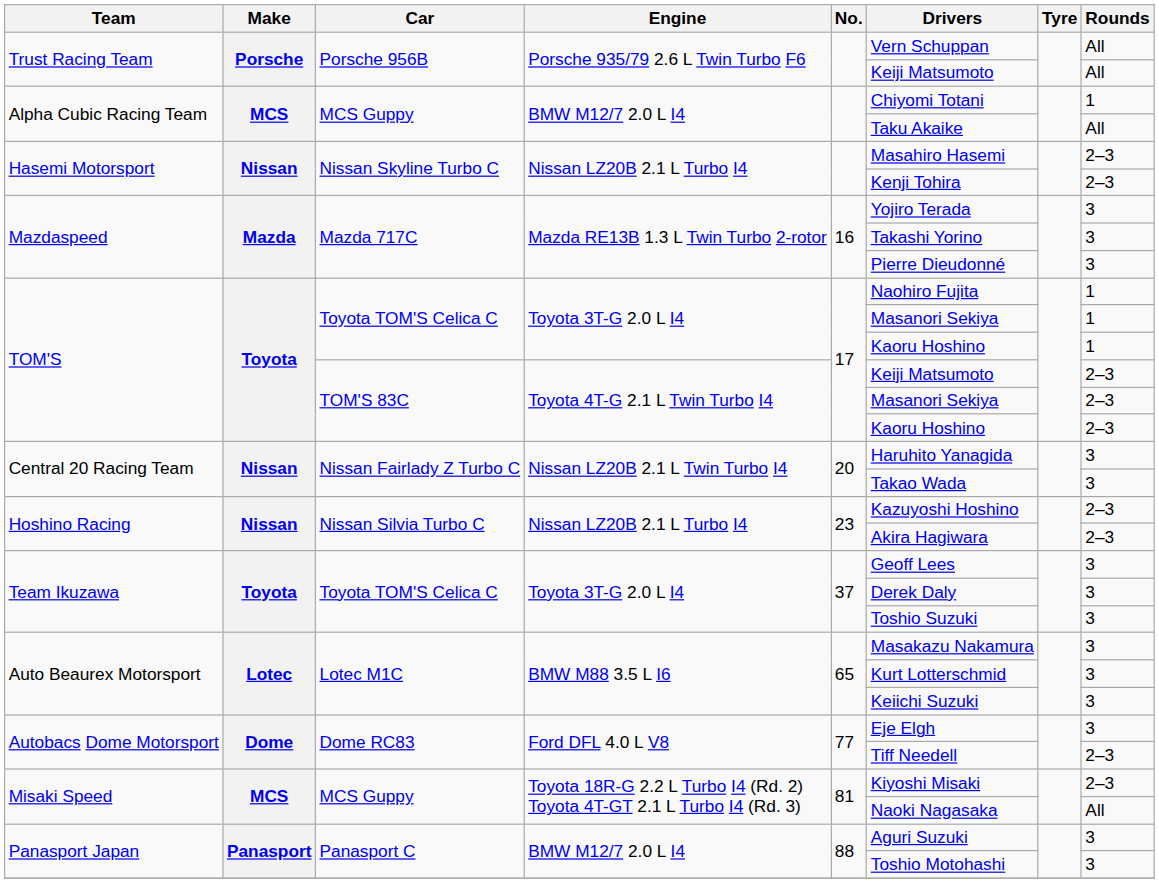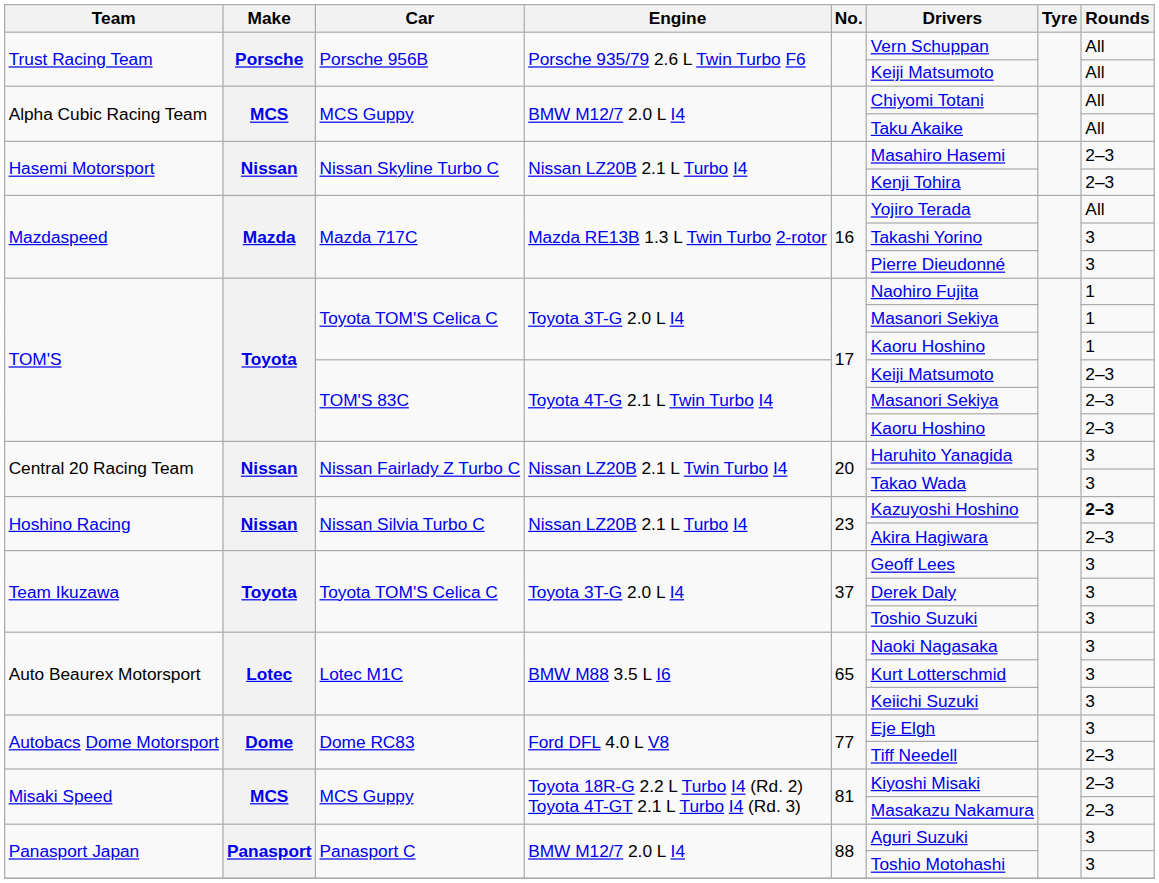(1090, 101) 1 -> (1095, 101) All
(1090, 210) 3 -> (1095, 210) All
(1100, 510) normal -> (1100, 510) bold
(952, 647) Masakazu Nakamura -> (934, 647) Naoki Nagasaka
(934, 810) Naoki Nagasaka -> (952, 810) Masakazu Nakamura
(1095, 810) All -> (1100, 810) 2–3
